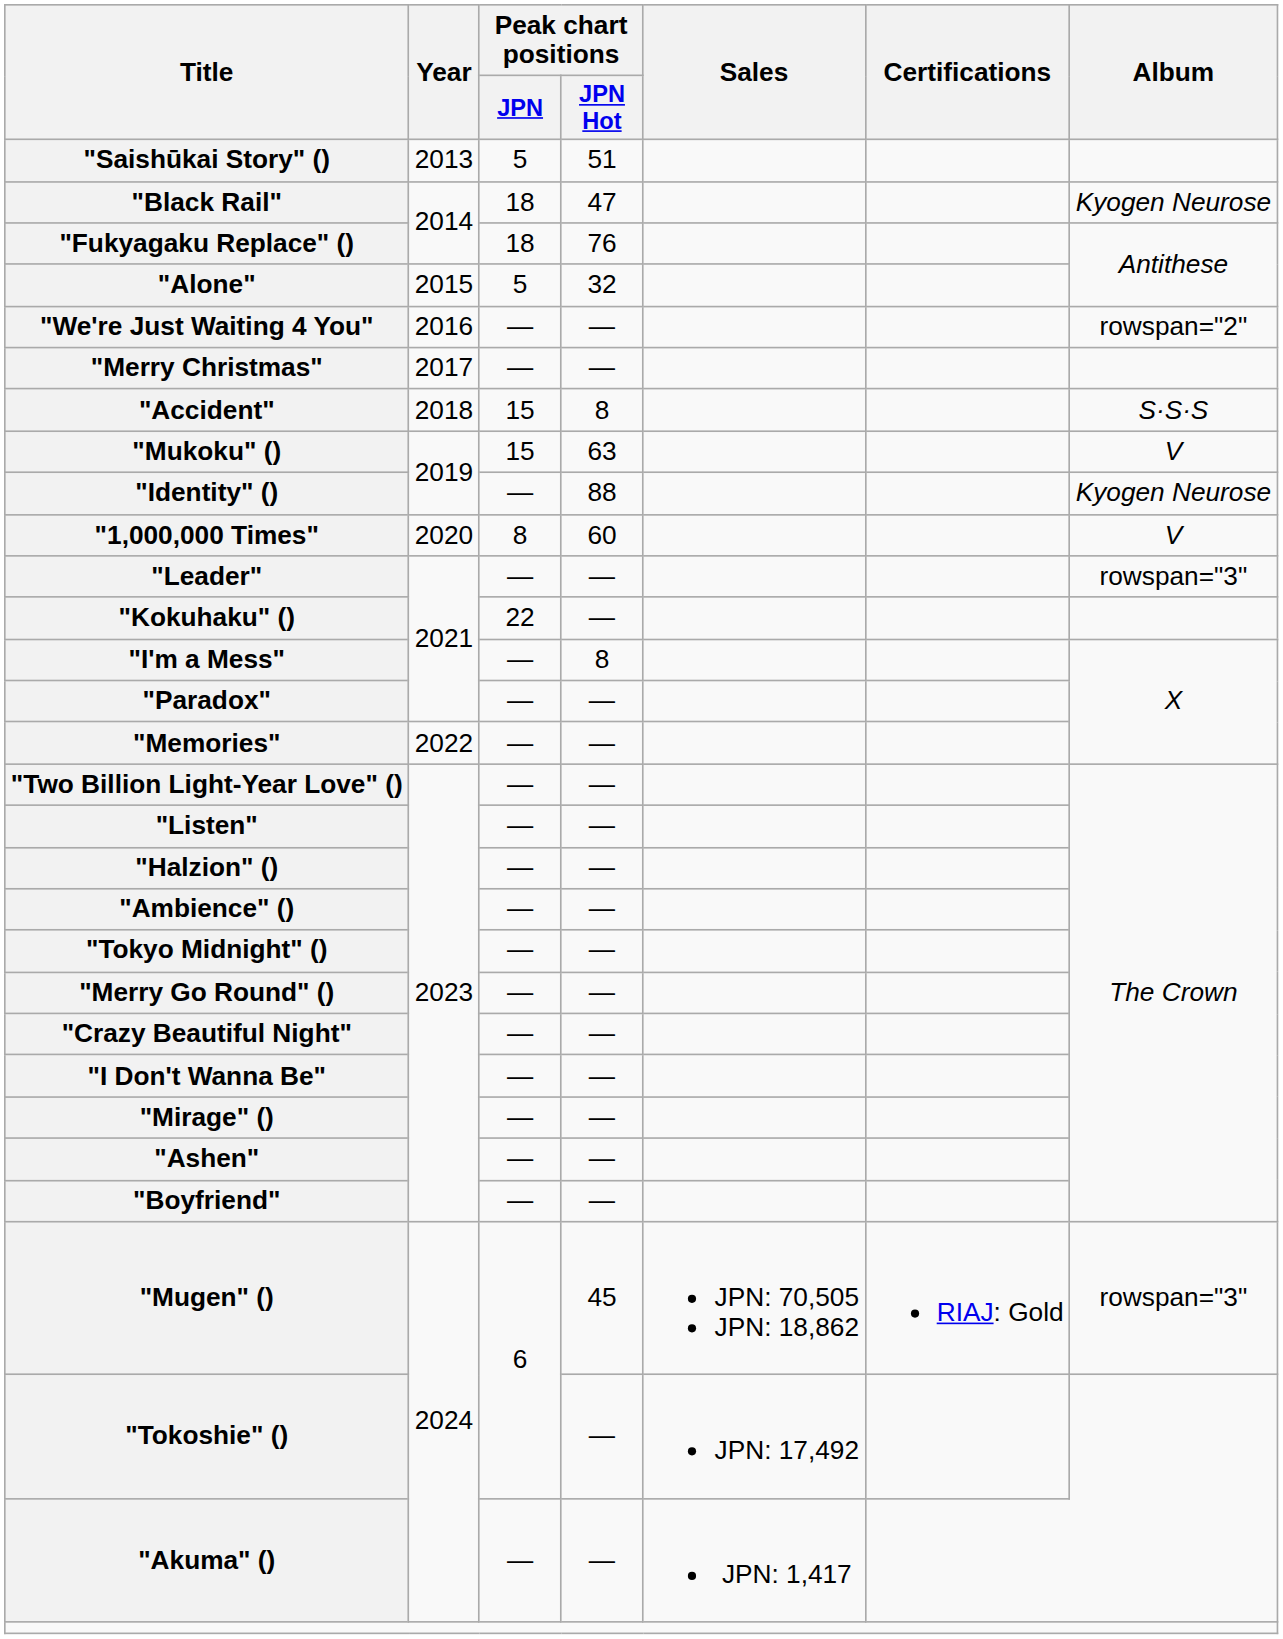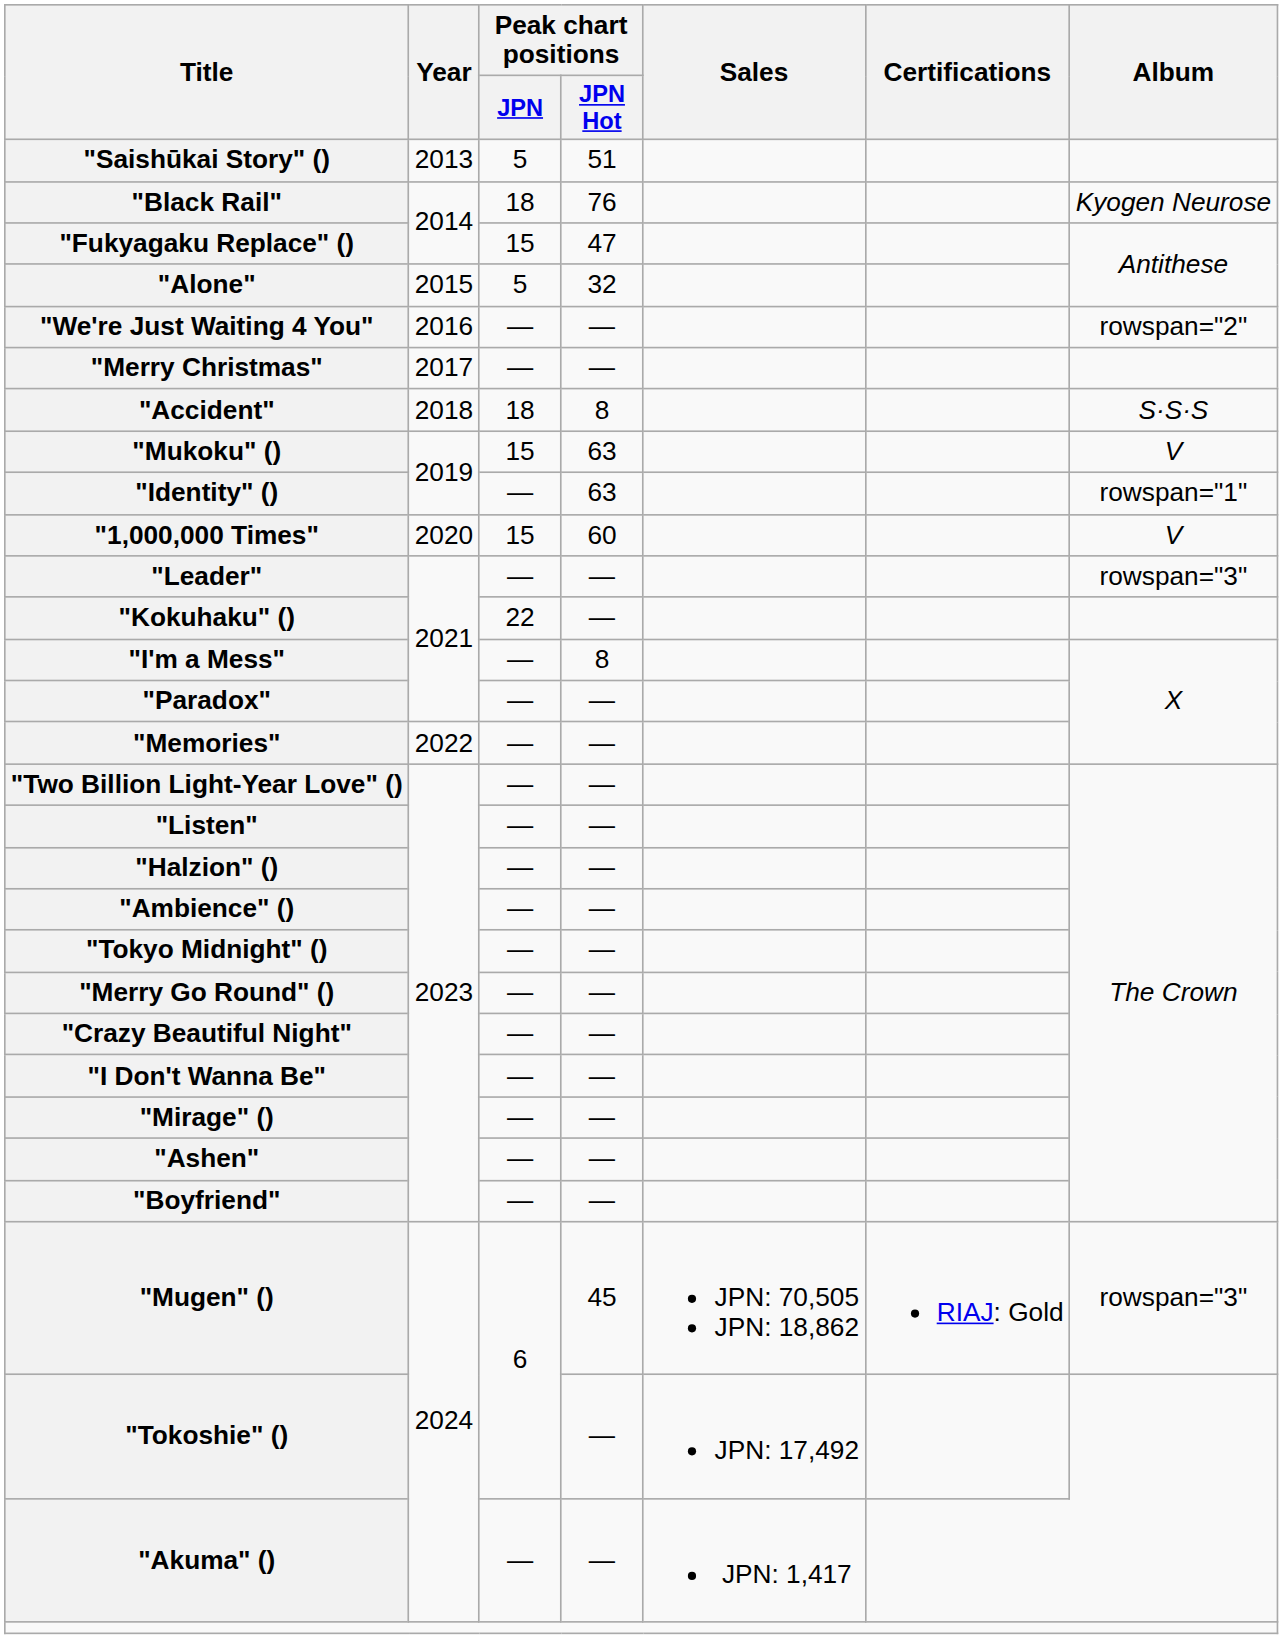(602, 201) 47 -> (602, 201) 76
(520, 243) 18 -> (520, 243) 15
(602, 243) 76 -> (602, 243) 47
(520, 409) 15 -> (520, 409) 18
(602, 492) 88 -> (602, 492) 63
(1173, 492) Kyogen Neurose -> (1173, 492) rowspan="1"
(520, 534) 8 -> (520, 534) 15
